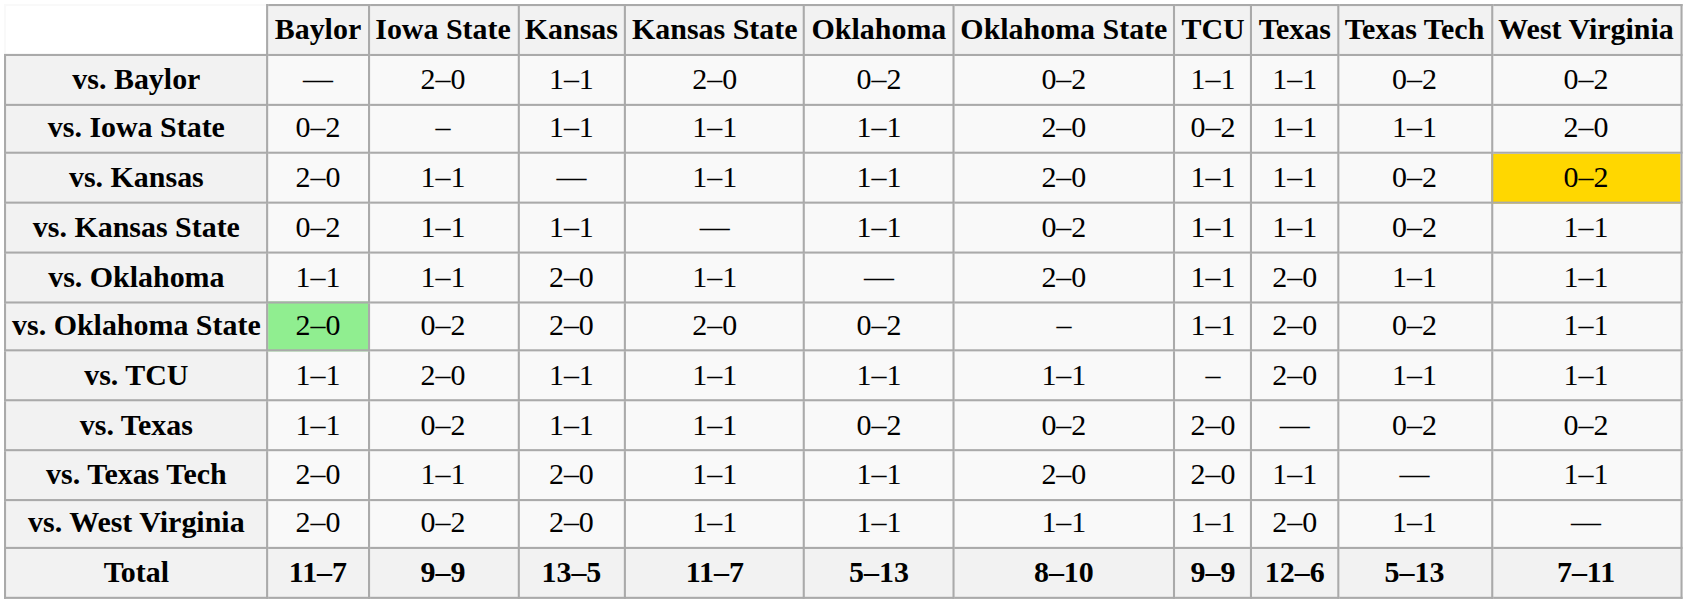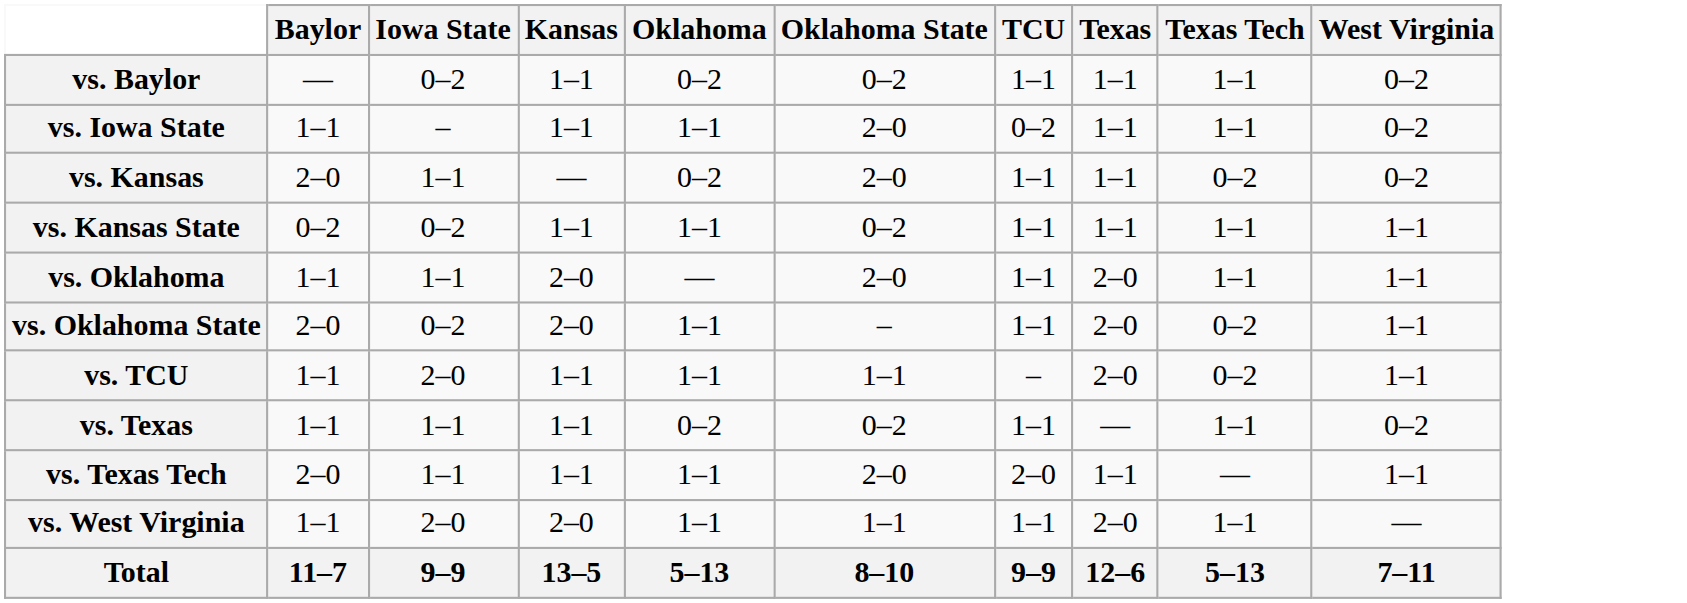- column: (715, 29)
(443, 78) 2–0 -> (443, 78) 0–2
(1415, 78) 0–2 -> (1235, 78) 1–1
(318, 128) 0–2 -> (318, 128) 1–1
(1586, 128) 2–0 -> (1407, 128) 0–2
(879, 177) 1–1 -> (699, 177) 0–2
(1586, 177) gold background -> (1407, 177) no background
(443, 227) 1–1 -> (443, 227) 0–2
(1415, 227) 0–2 -> (1235, 227) 1–1
(318, 325) lightgreen background -> (318, 325) no background
(879, 325) 0–2 -> (699, 325) 1–1
(1415, 375) 1–1 -> (1235, 375) 0–2
(443, 424) 0–2 -> (443, 424) 1–1
(1213, 424) 2–0 -> (1034, 424) 1–1
(1415, 424) 0–2 -> (1235, 424) 1–1
(571, 474) 2–0 -> (571, 474) 1–1
(318, 523) 2–0 -> (318, 523) 1–1
(443, 523) 0–2 -> (443, 523) 2–0
